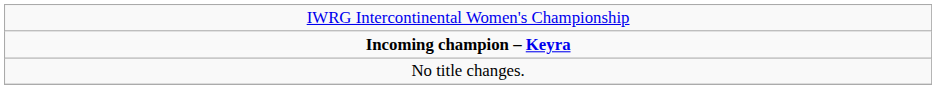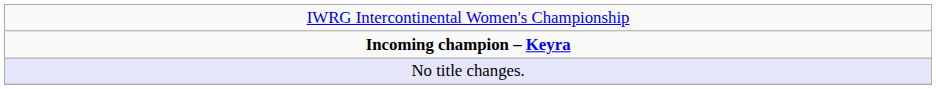(468, 71) no background -> (468, 71) lavender background
